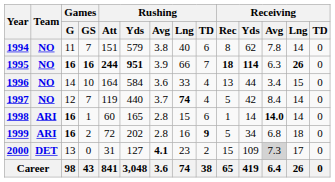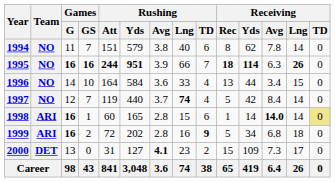(320, 116) no background -> (320, 116) khaki background
(274, 151) lightgrey background -> (274, 151) no background
